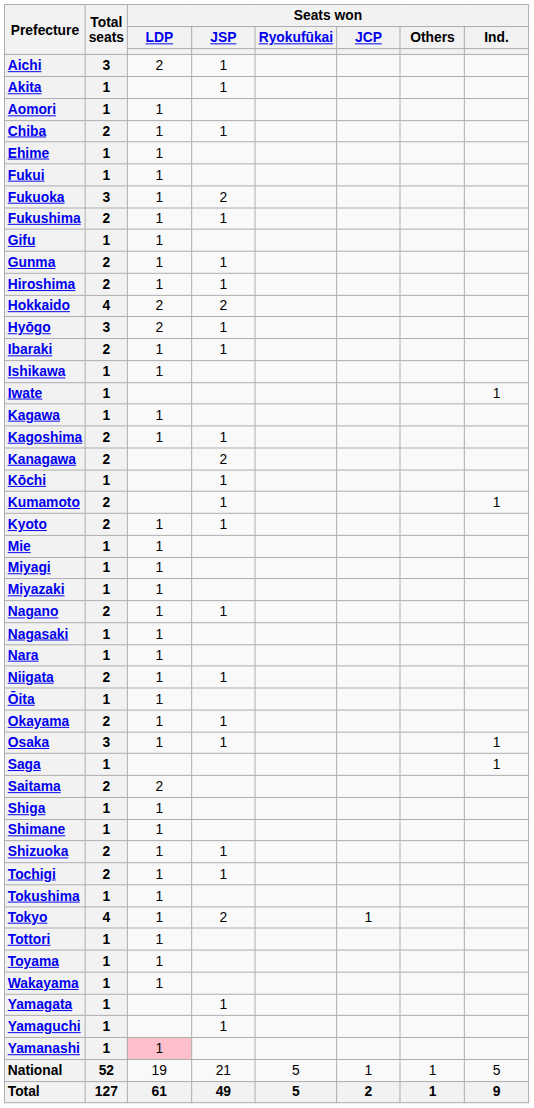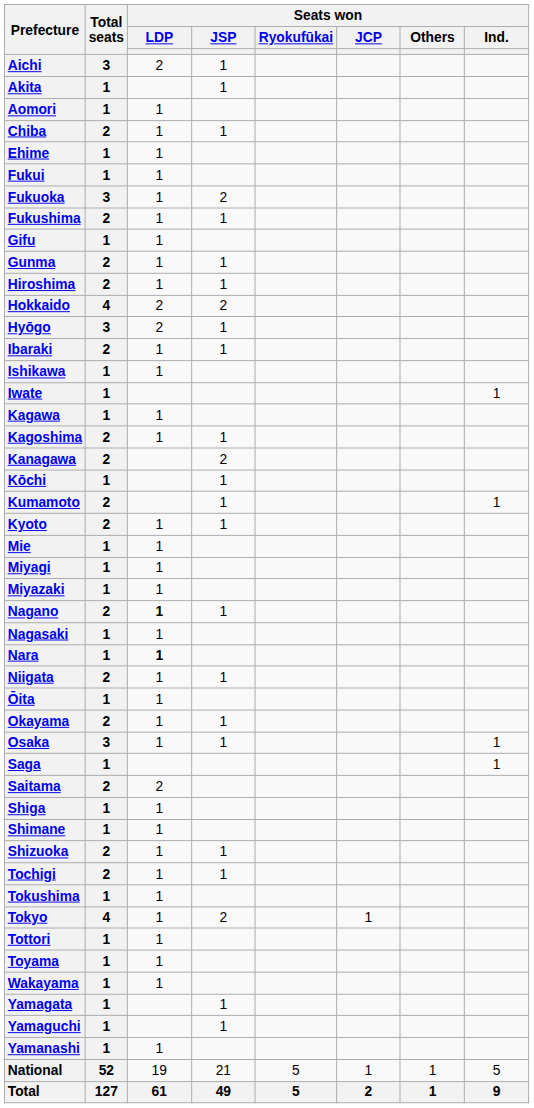(159, 612) normal -> (159, 612) bold
(159, 656) normal -> (159, 656) bold
(159, 1049) pink background -> (159, 1049) no background
